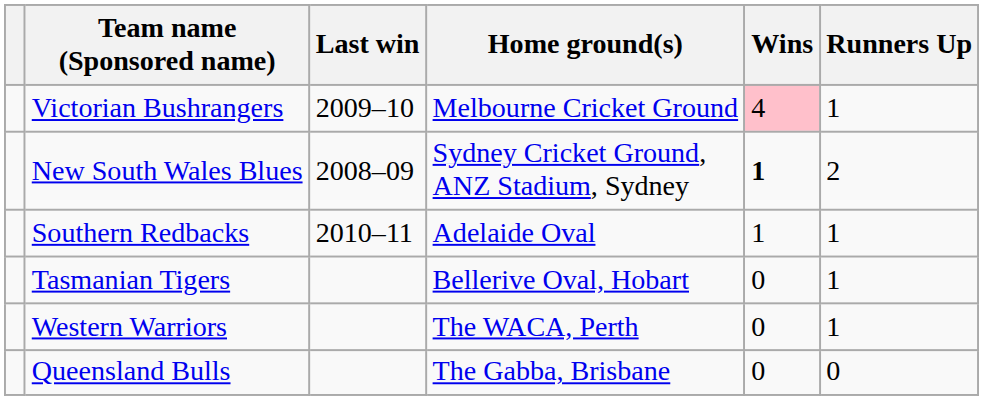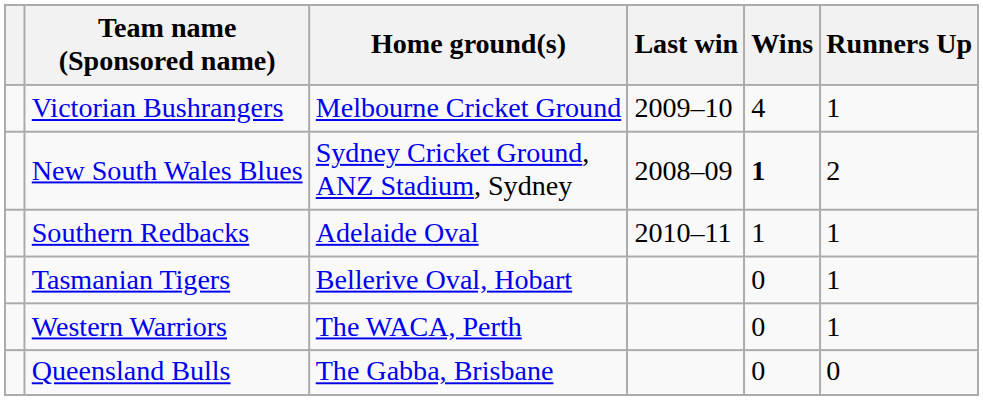columns swapped: (585, 44) <-> (368, 44)
(758, 107) pink background -> (758, 107) no background
